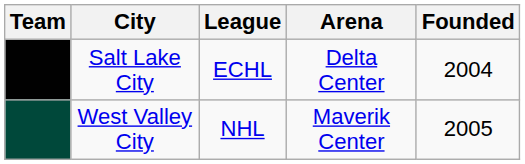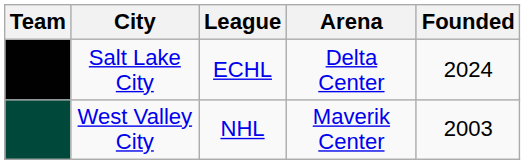(468, 69) 2004 -> (468, 69) 2024
(468, 129) 2005 -> (468, 129) 2003
